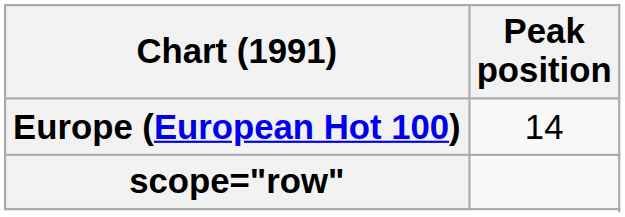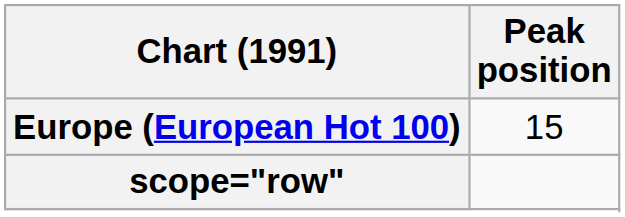(544, 126) 14 -> (544, 126) 15
